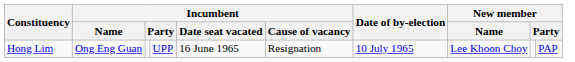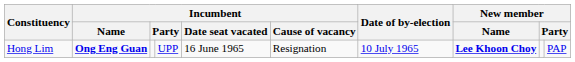(109, 48) normal -> (111, 48) bold
(489, 48) normal -> (496, 48) bold
